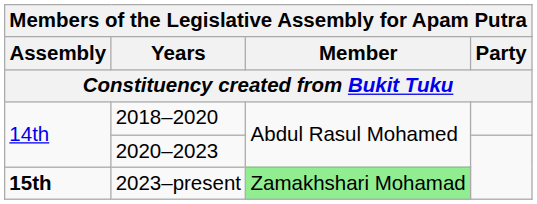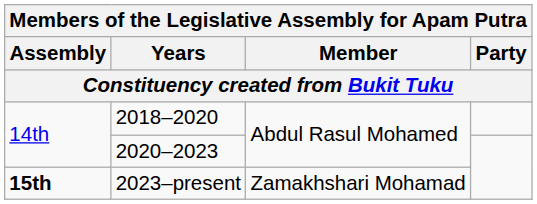(358, 183) lightgreen background -> (358, 183) no background
